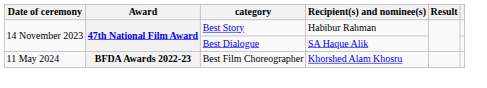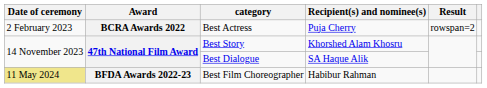+ row: (227, 28)
(342, 28) Habibur Rahman -> (355, 43) Khorshed Alam Khosru
(33, 59) no background -> (33, 75) khaki background
(355, 59) Khorshed Alam Khosru -> (342, 75) Habibur Rahman
